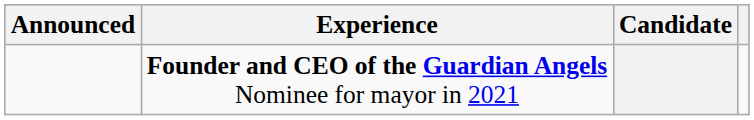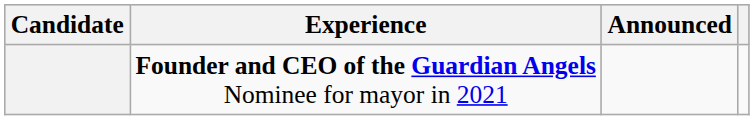columns swapped: (675, 24) <-> (73, 24)
